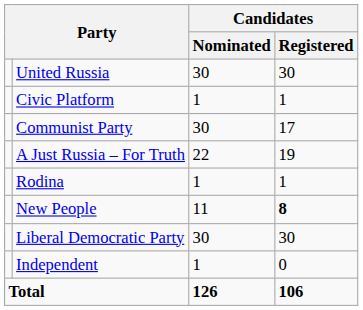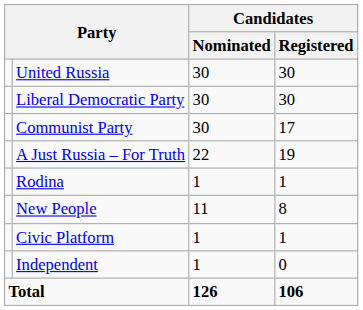rows swapped: (100, 236) <-> (65, 100)
(283, 209) bold -> (283, 209) normal
